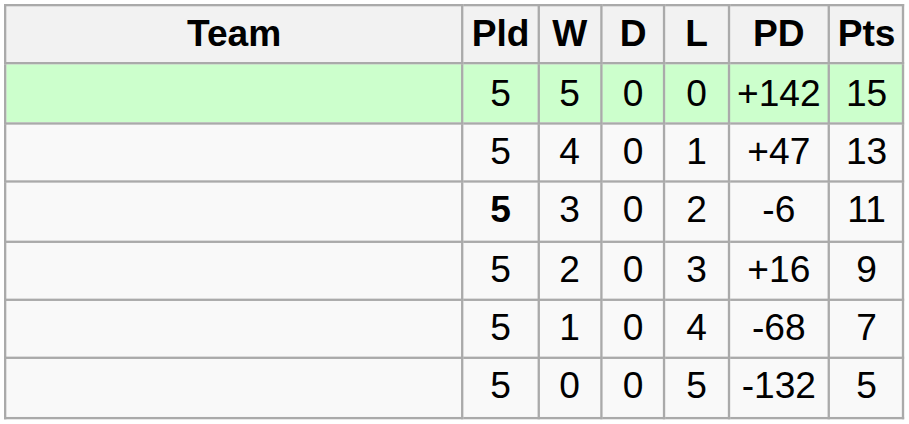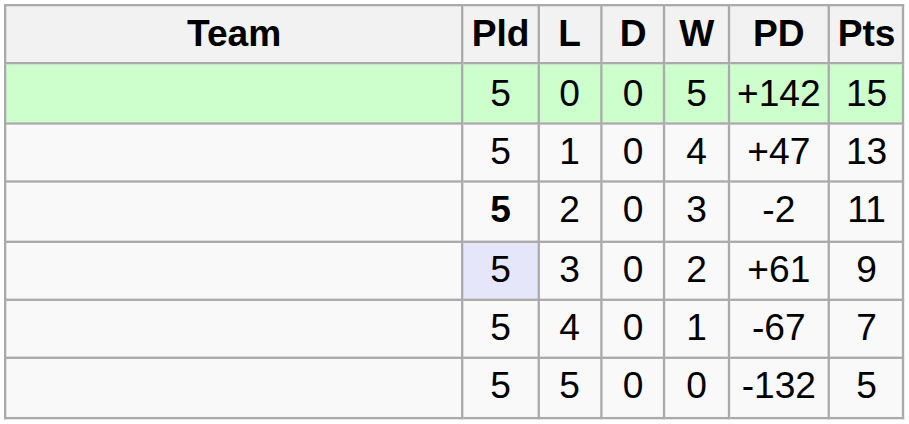columns swapped: (570, 33) <-> (697, 33)
(779, 210) -6 -> (779, 210) -2
(500, 269) no background -> (500, 269) lavender background
(779, 269) +16 -> (779, 269) +61
(779, 328) -68 -> (779, 328) -67
